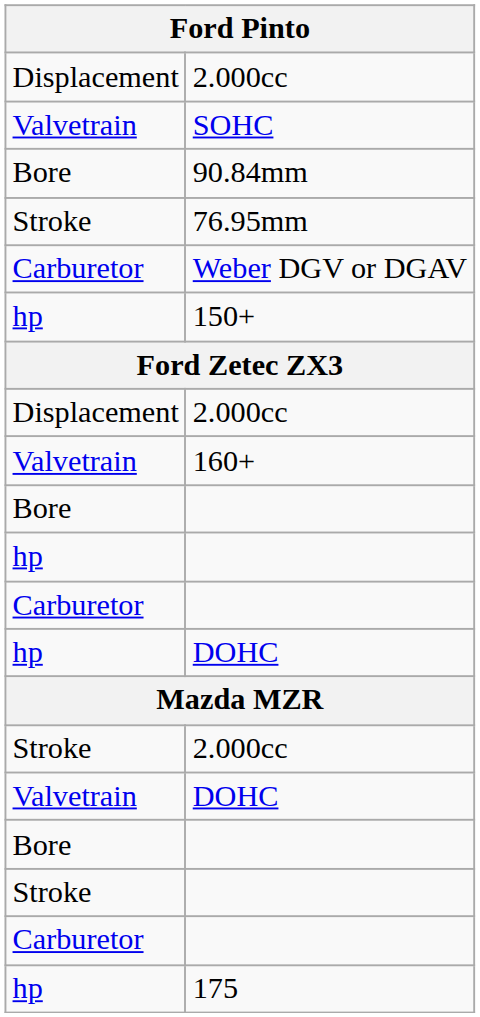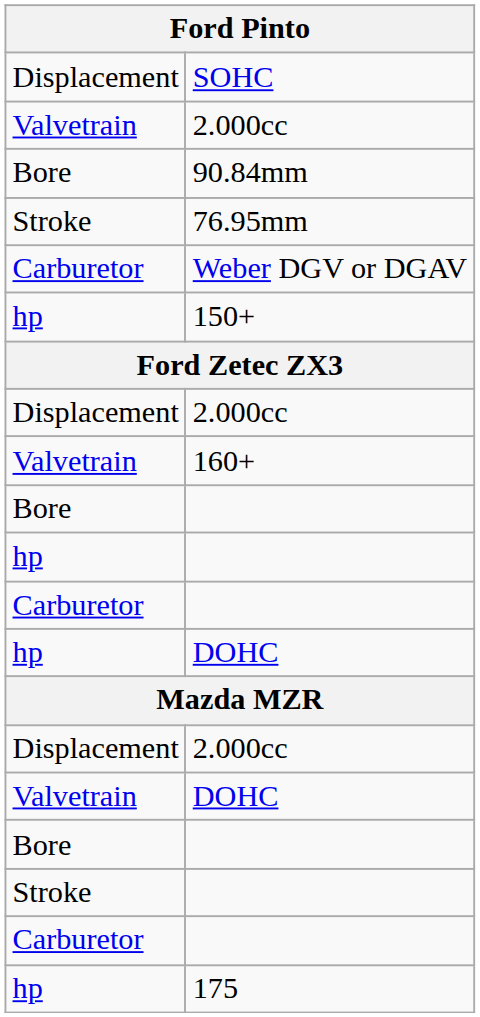(240, 76) 2.000cc -> (233, 76) SOHC
(233, 124) SOHC -> (240, 124) 2.000cc
(52, 748) Stroke -> (96, 748) Displacement
